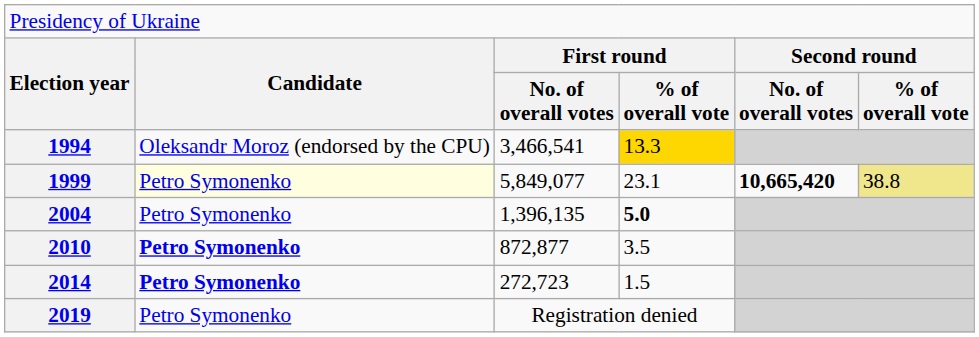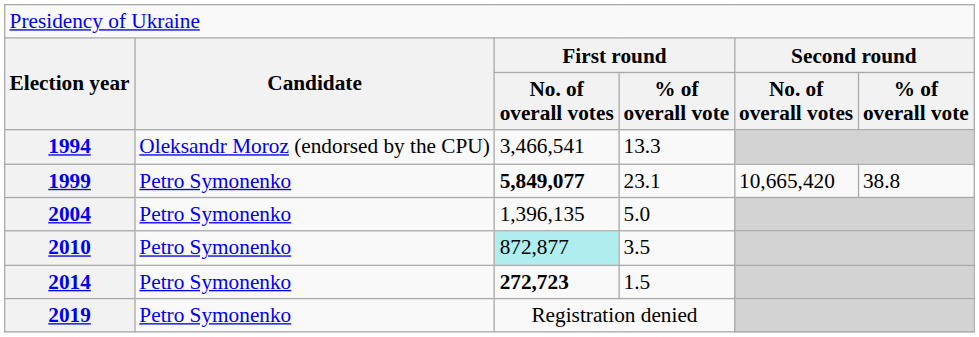(642, 146) gold background -> (642, 146) no background
(215, 180) lightyellow background -> (215, 180) no background
(542, 180) normal -> (542, 180) bold
(787, 180) bold -> (787, 180) normal
(882, 180) khaki background -> (882, 180) no background
(637, 214) bold -> (637, 214) normal
(220, 247) bold -> (215, 247) normal
(534, 247) no background -> (534, 247) paleturquoise background
(220, 281) bold -> (215, 281) normal
(534, 281) normal -> (534, 281) bold
